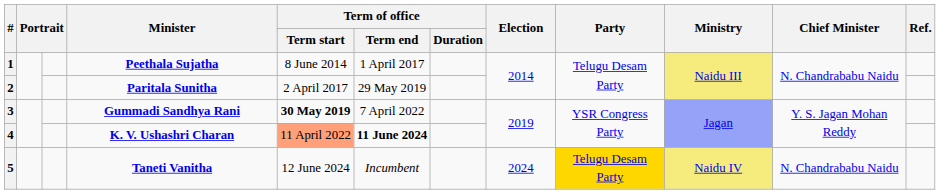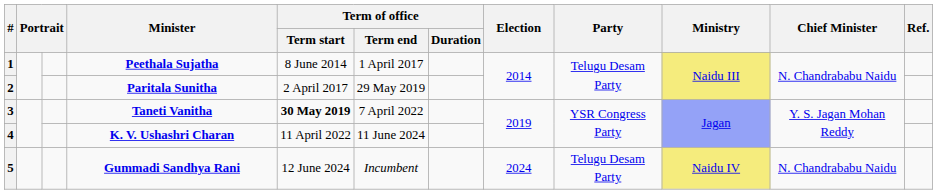(172, 111) Gummadi Sandhya Rani -> (172, 111) Taneti Vanitha
(316, 135) lightsalmon background -> (316, 135) no background
(392, 135) bold -> (391, 135) normal
(172, 168) Taneti Vanitha -> (172, 168) Gummadi Sandhya Rani
(610, 168) gold background -> (608, 168) no background
